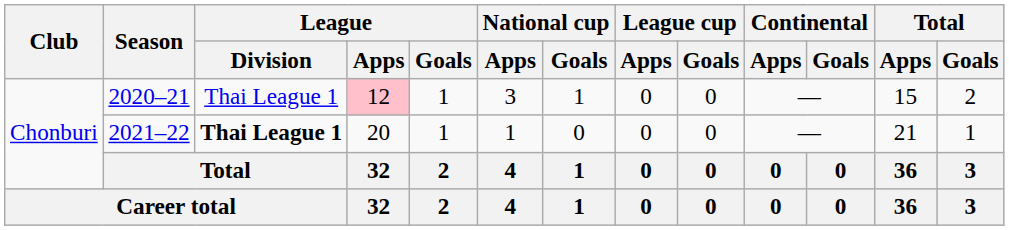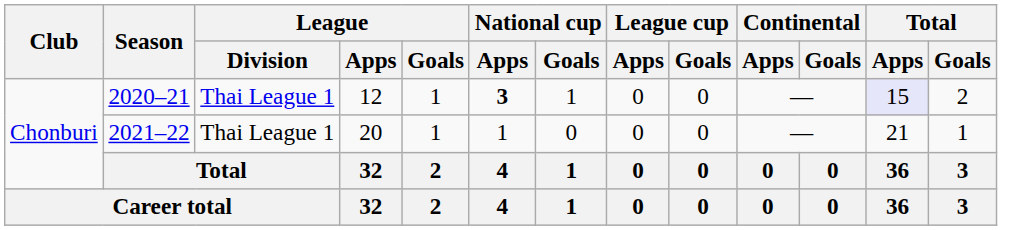(379, 96) pink background -> (371, 96) no background
(510, 96) normal -> (502, 96) bold
(905, 96) no background -> (898, 96) lavender background
(271, 133) bold -> (267, 133) normal
